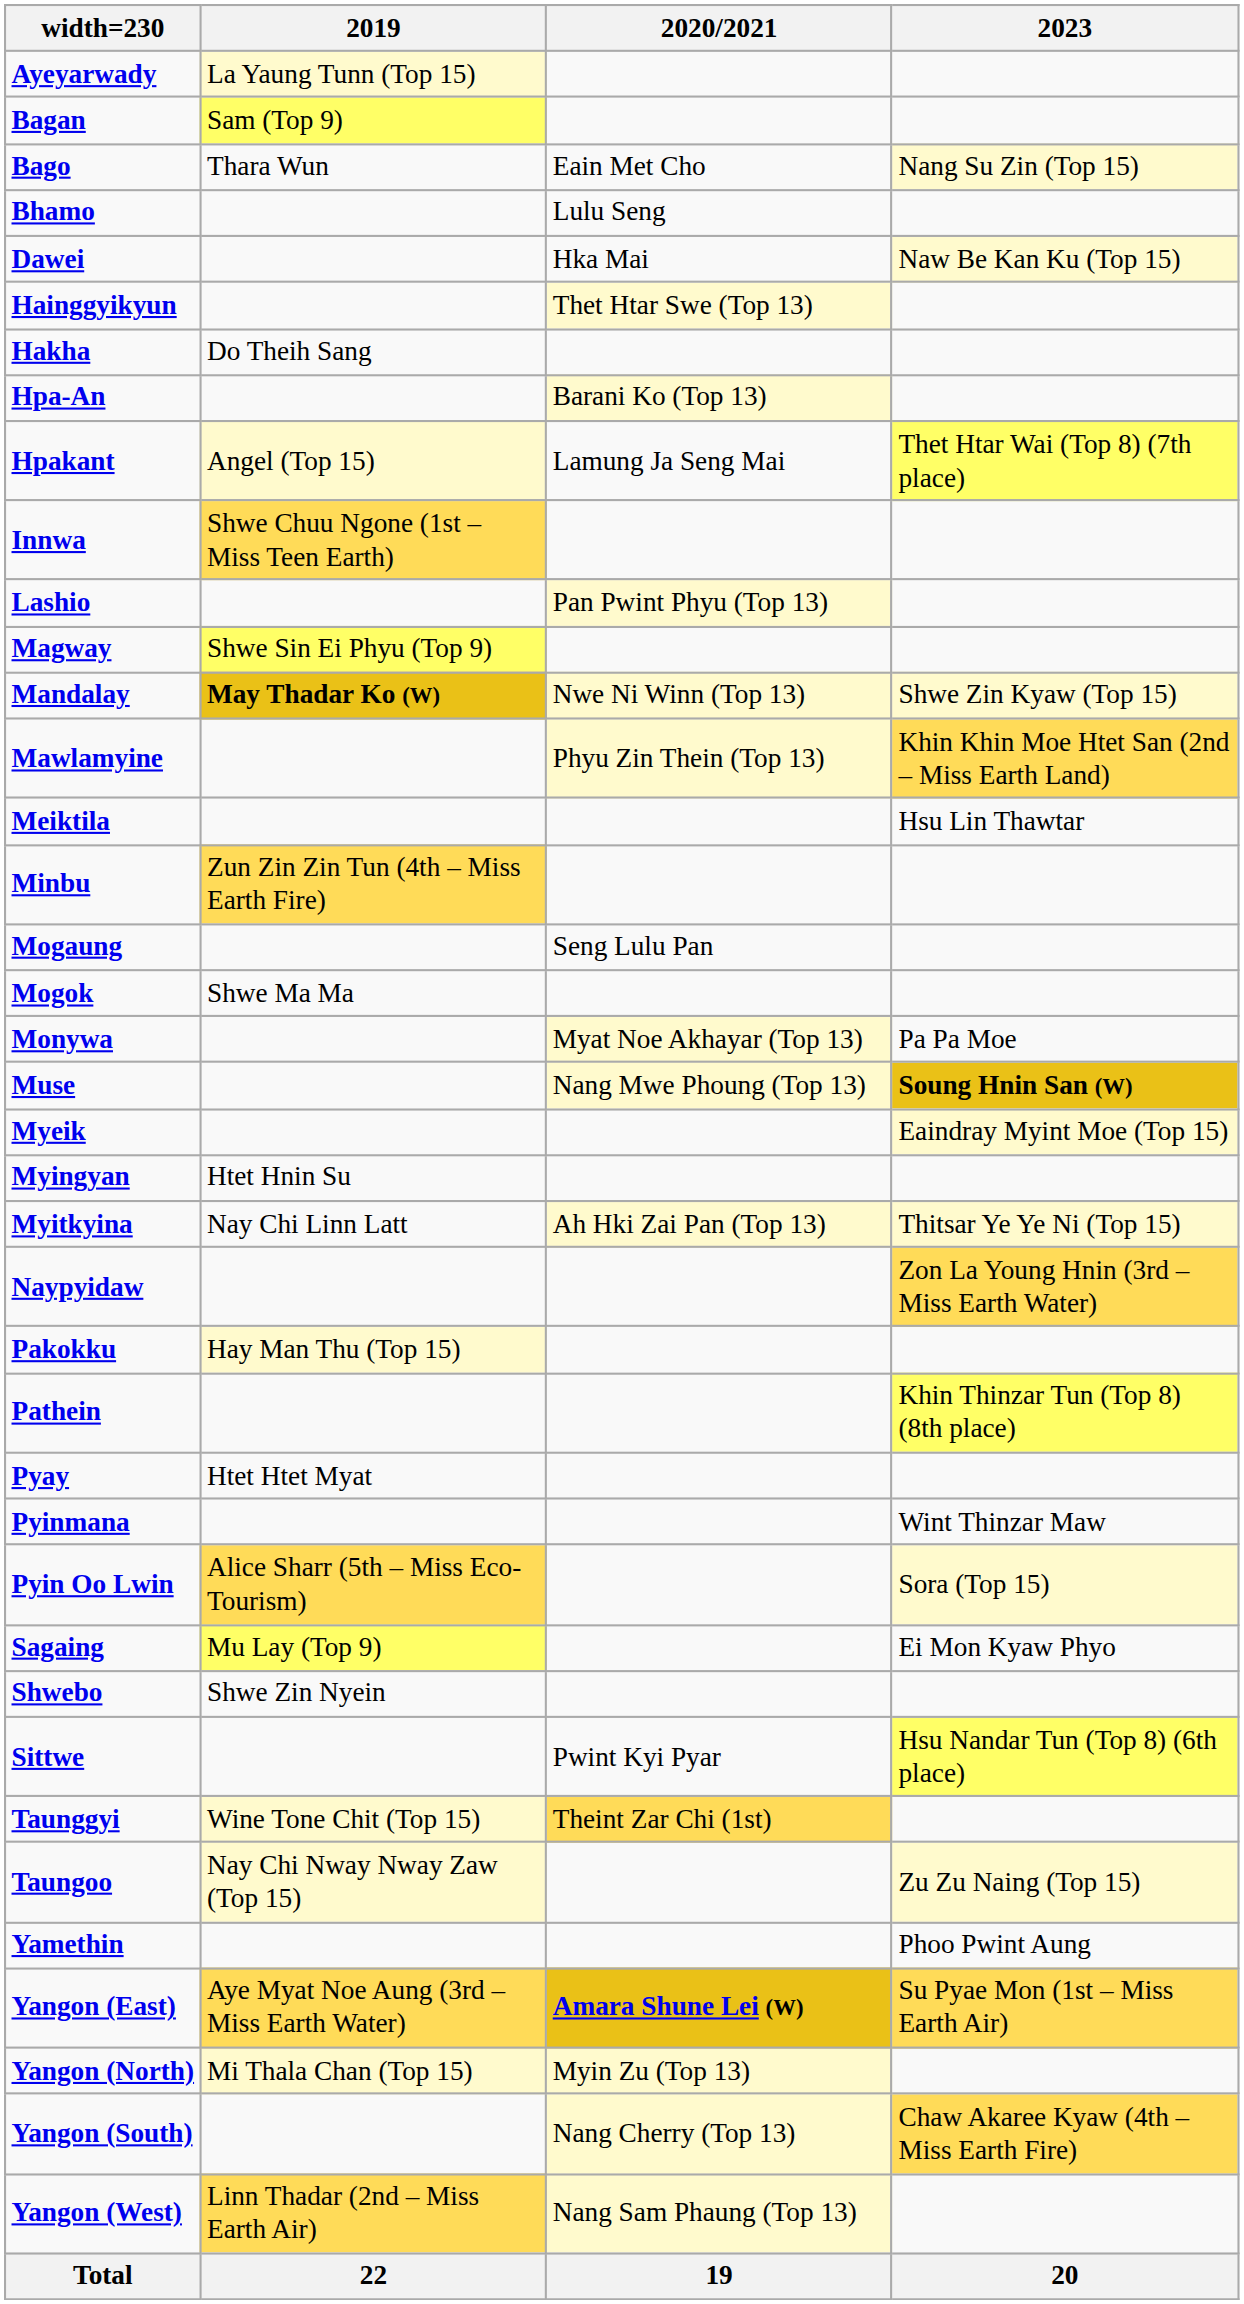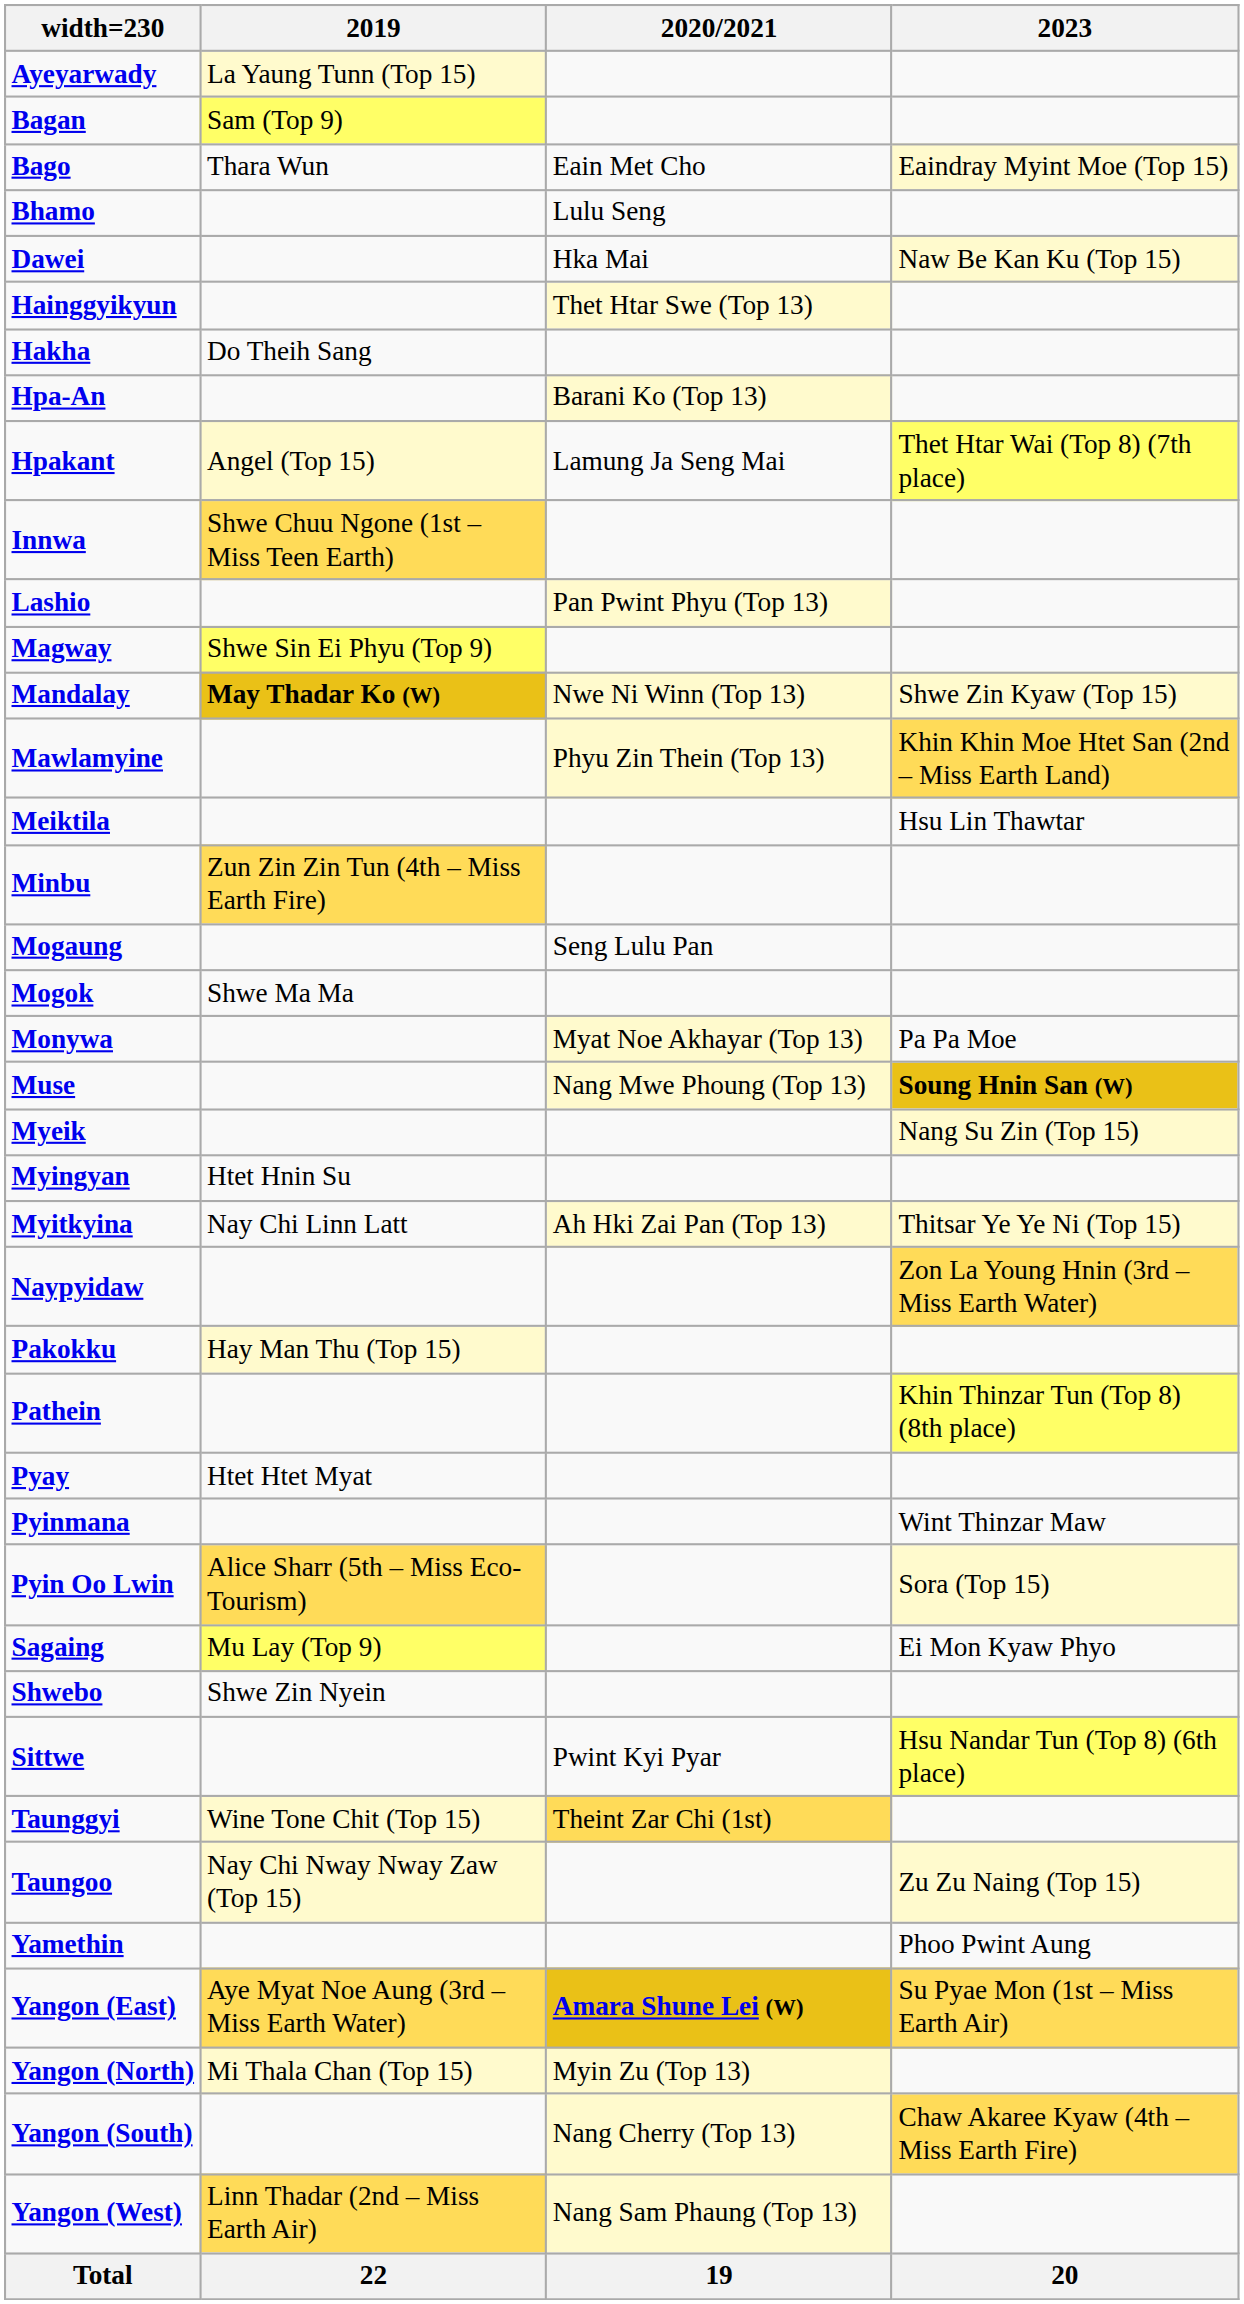(1019, 166) Nang Su Zin (Top 15) -> (1063, 166) Eaindray Myint Moe (Top 15)
(1063, 1131) Eaindray Myint Moe (Top 15) -> (1019, 1131) Nang Su Zin (Top 15)
